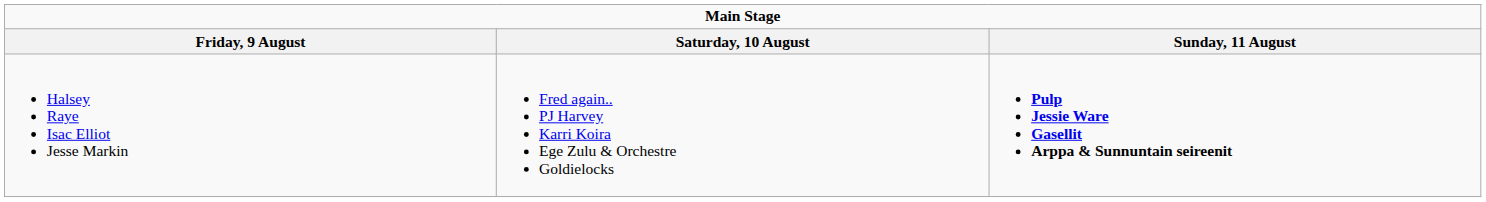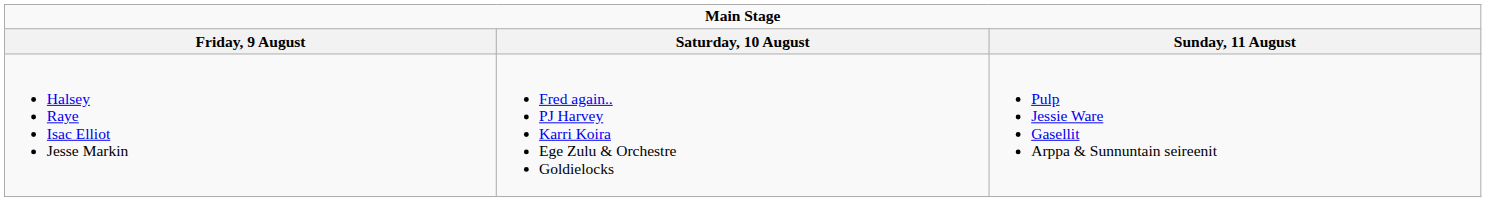(1235, 125) bold -> (1235, 125) normal
